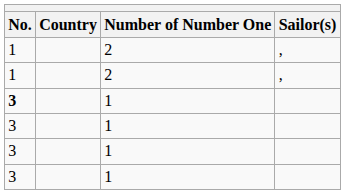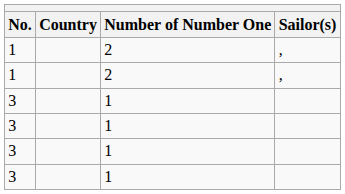(12, 100) bold -> (12, 100) normal
